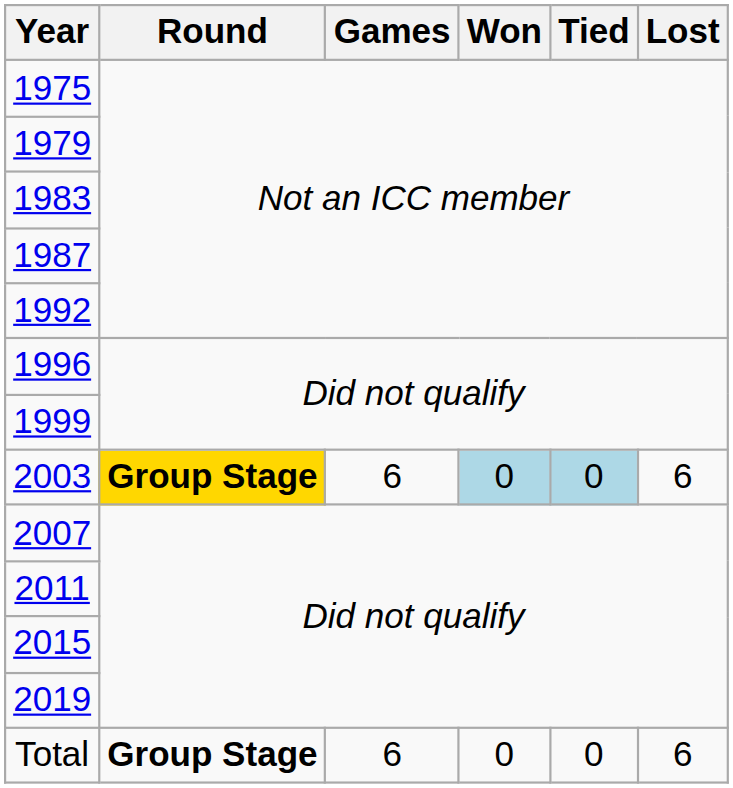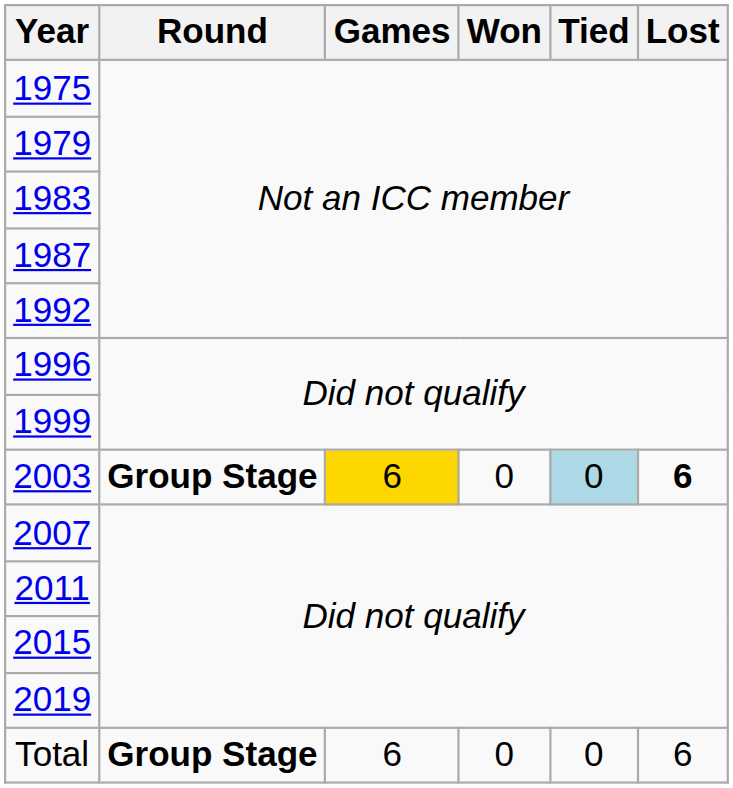(212, 476) gold background -> (212, 476) no background
(392, 476) no background -> (392, 476) gold background
(504, 476) lightblue background -> (504, 476) no background
(683, 476) normal -> (683, 476) bold
